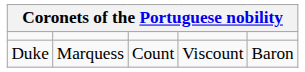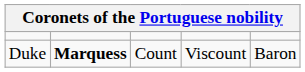(90, 53) normal -> (90, 53) bold
